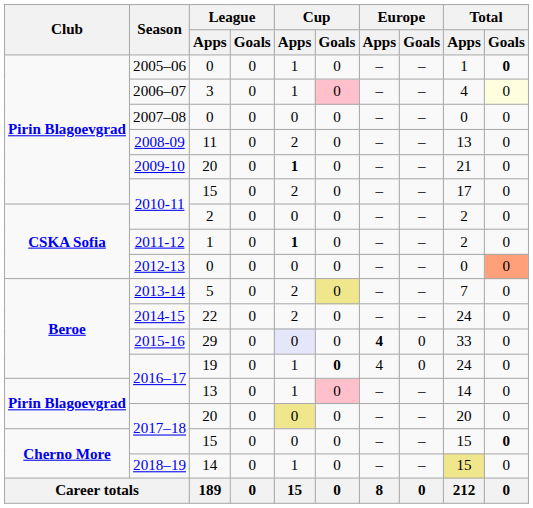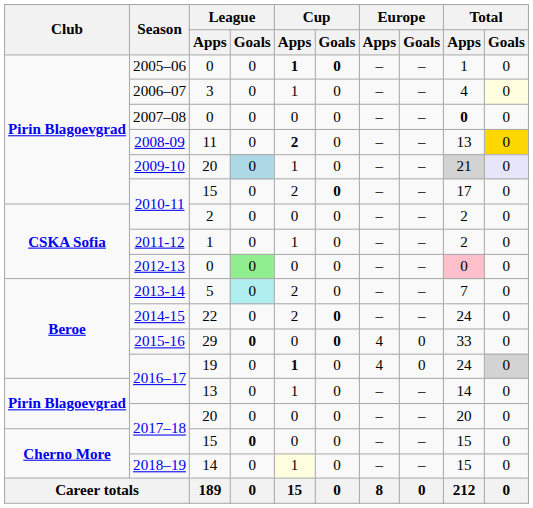(295, 67) normal -> (295, 67) bold
(337, 67) normal -> (337, 67) bold
(506, 67) bold -> (506, 67) normal
(337, 92) pink background -> (337, 92) no background
(464, 117) normal -> (464, 117) bold
(295, 142) normal -> (295, 142) bold
(506, 142) no background -> (506, 142) gold background
(252, 166) no background -> (252, 166) lightblue background
(295, 166) bold -> (295, 166) normal
(464, 166) no background -> (464, 166) lightgrey background
(506, 166) no background -> (506, 166) lavender background
(337, 191) normal -> (337, 191) bold
(295, 241) bold -> (295, 241) normal
(252, 266) no background -> (252, 266) lightgreen background
(464, 266) no background -> (464, 266) pink background
(506, 266) lightsalmon background -> (506, 266) no background
(252, 291) no background -> (252, 291) paleturquoise background
(337, 291) khaki background -> (337, 291) no background
(337, 316) normal -> (337, 316) bold
(252, 341) normal -> (252, 341) bold
(295, 341) lavender background -> (295, 341) no background
(337, 341) normal -> (337, 341) bold
(379, 341) bold -> (379, 341) normal
(295, 366) normal -> (295, 366) bold
(337, 366) bold -> (337, 366) normal
(506, 366) no background -> (506, 366) lightgrey background
(337, 391) pink background -> (337, 391) no background
(295, 416) khaki background -> (295, 416) no background
(252, 441) normal -> (252, 441) bold
(506, 441) bold -> (506, 441) normal
(295, 466) no background -> (295, 466) lightyellow background
(464, 466) khaki background -> (464, 466) no background
